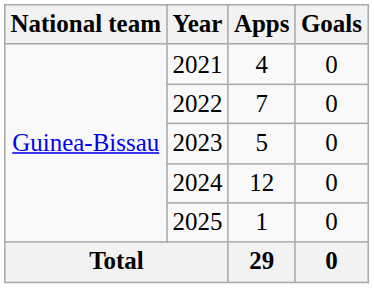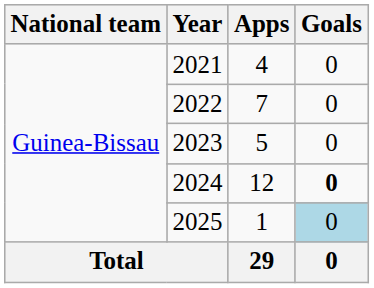(331, 182) normal -> (331, 182) bold
(331, 222) no background -> (331, 222) lightblue background
